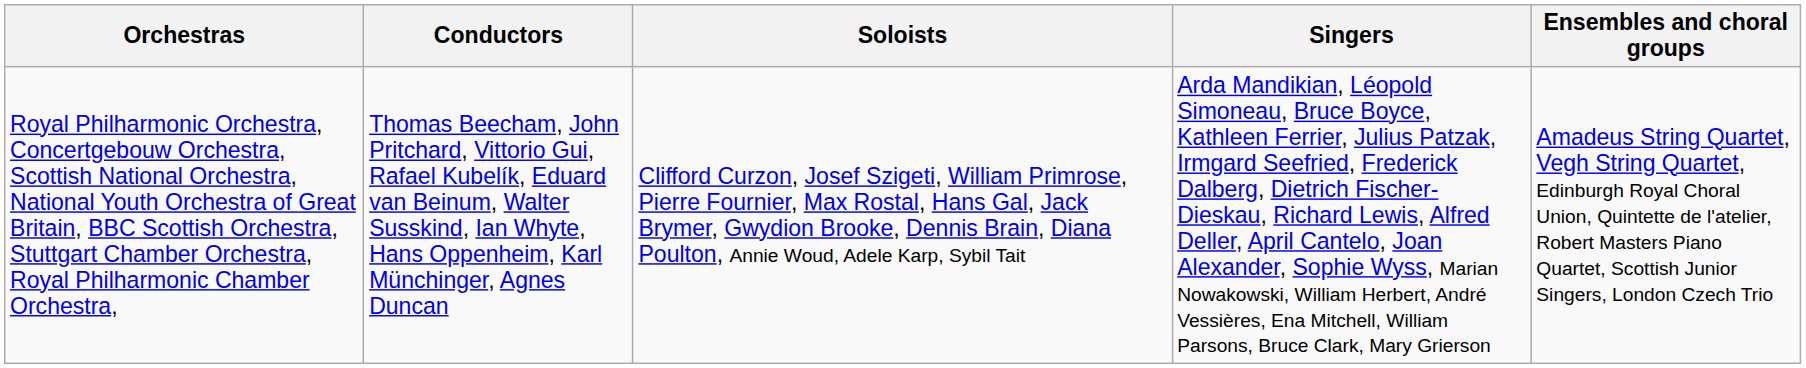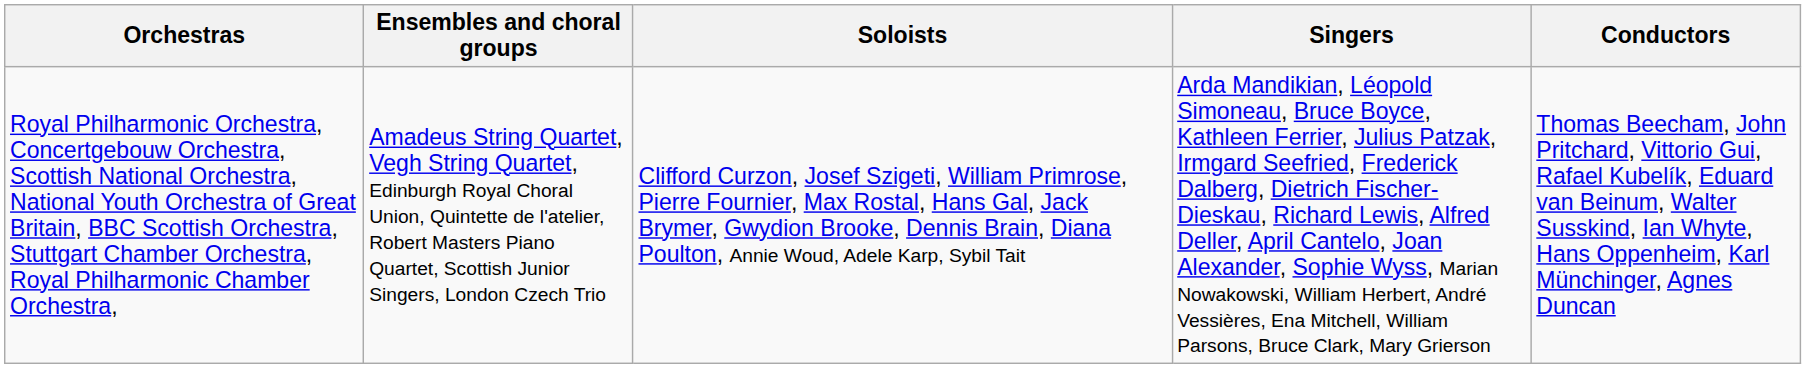columns swapped: (499, 35) <-> (1666, 35)
